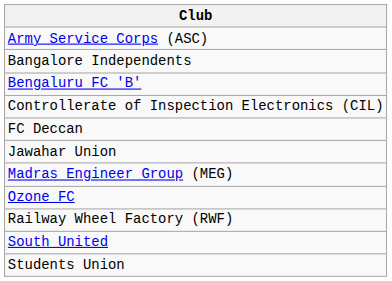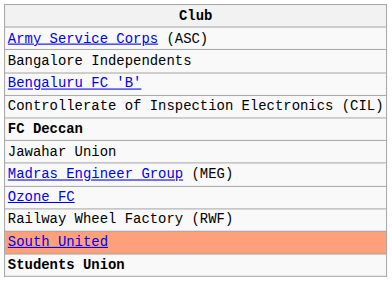(45, 129) normal -> (45, 129) bold
(58, 243) no background -> (58, 243) lightsalmon background
(66, 265) normal -> (66, 265) bold
